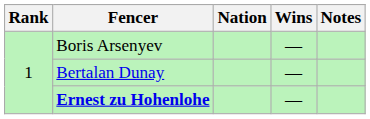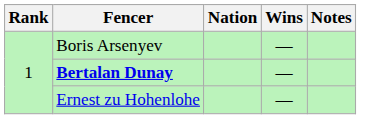(110, 72) normal -> (115, 72) bold
(133, 99) bold -> (128, 99) normal
